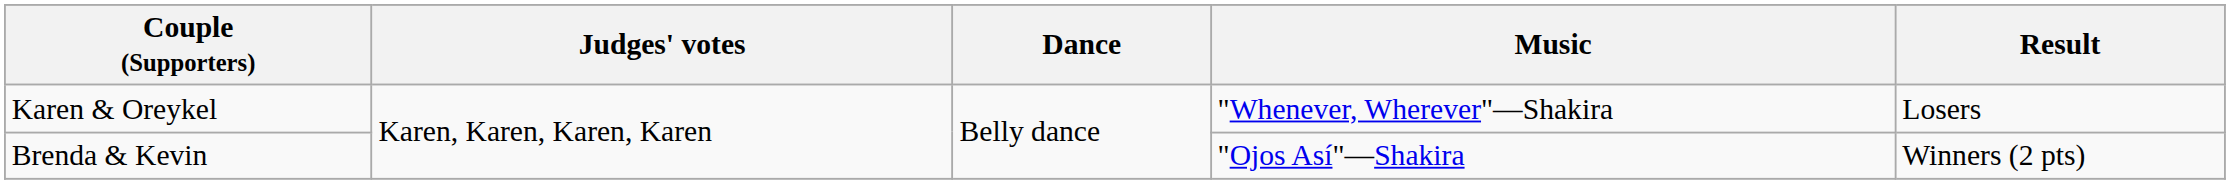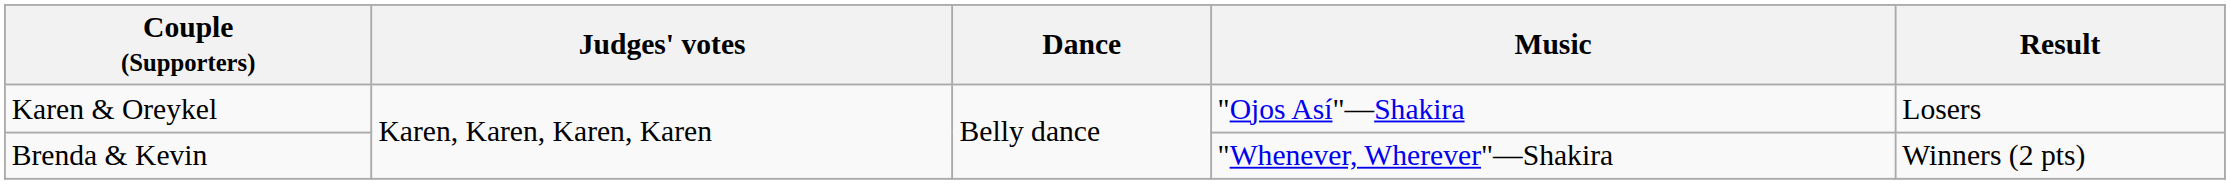(1415, 108) "Whenever, Wherever"—Shakira -> (1341, 108) "Ojos Así"—Shakira
(1341, 155) "Ojos Así"—Shakira -> (1415, 155) "Whenever, Wherever"—Shakira
